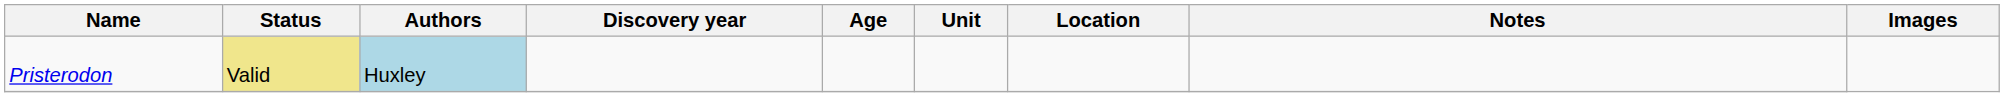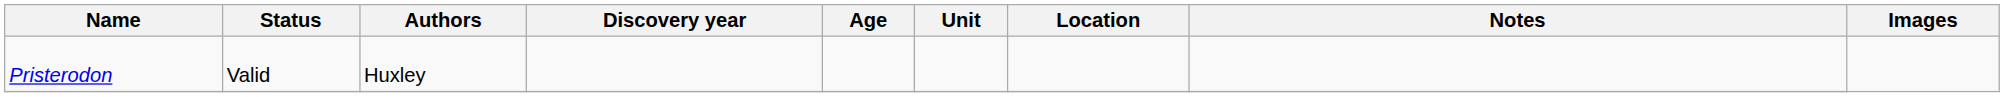(248, 75) khaki background -> (248, 75) no background
(395, 75) lightblue background -> (395, 75) no background
